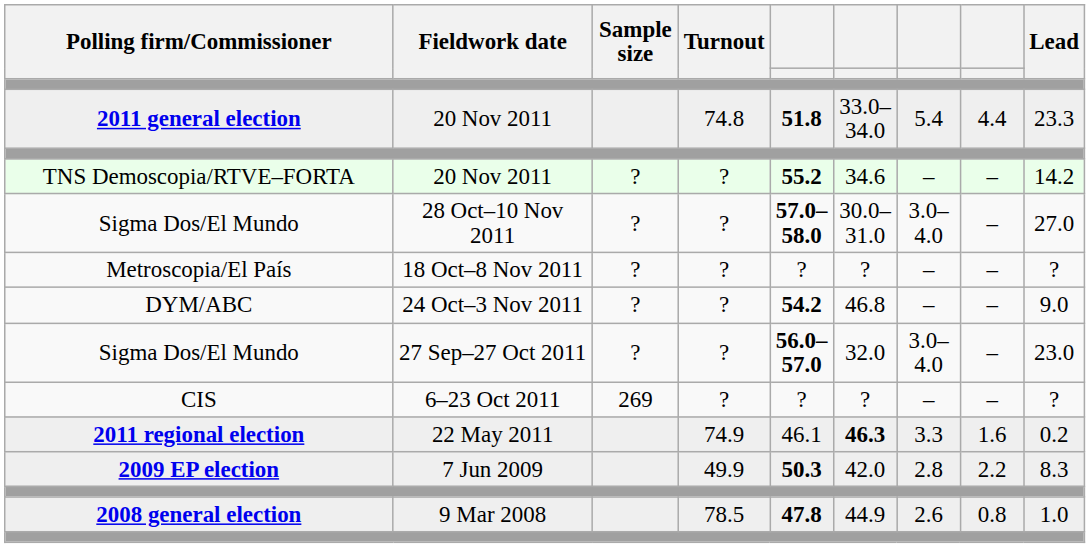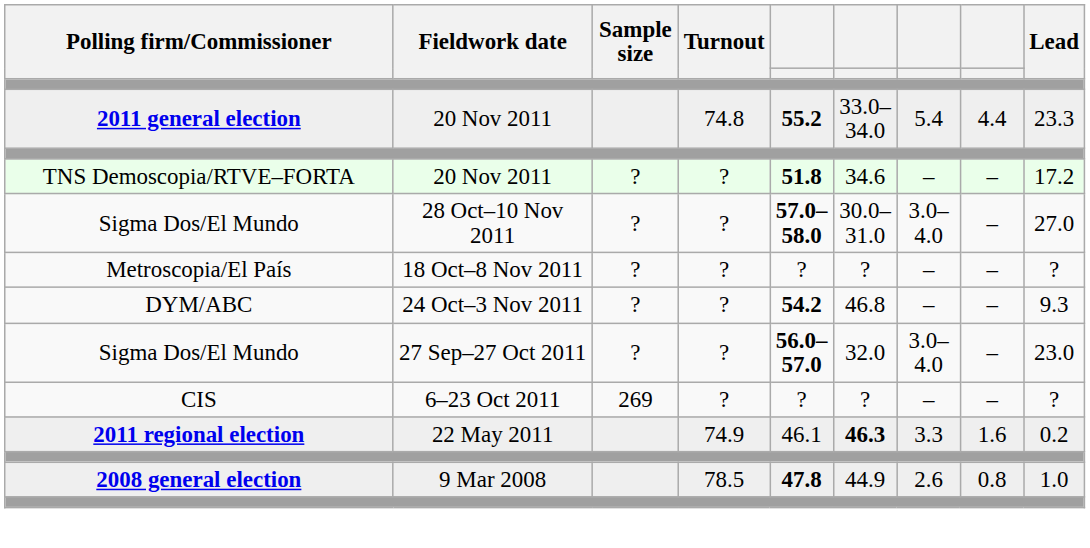(802, 118) 51.8 -> (802, 118) 55.2
(802, 176) 55.2 -> (802, 176) 51.8
(1054, 176) 14.2 -> (1054, 176) 17.2
(1054, 305) 9.0 -> (1054, 305) 9.3
- row: (199, 468)
